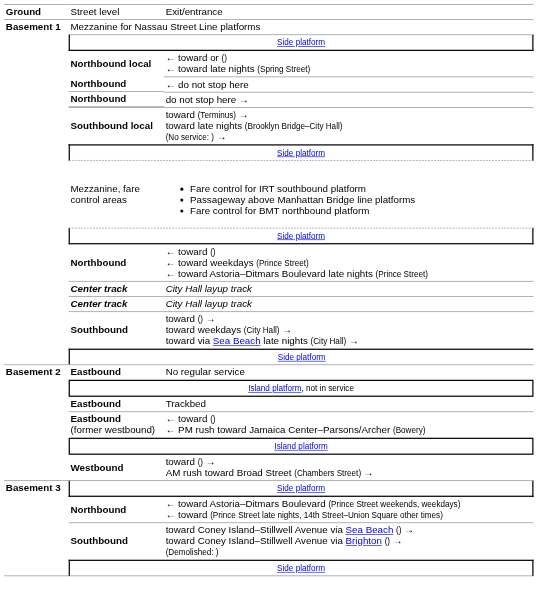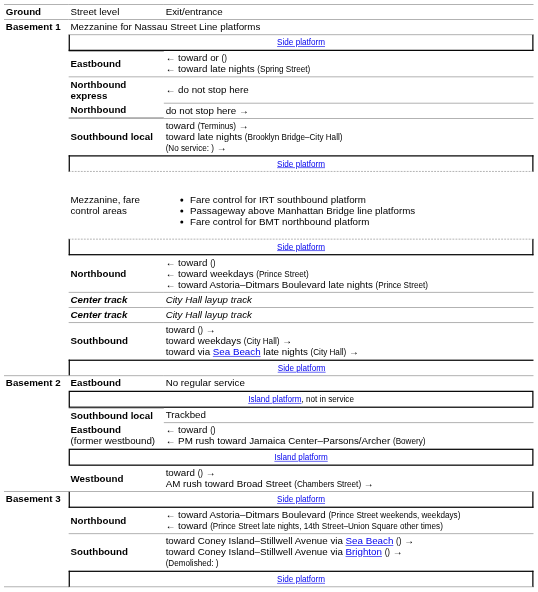(111, 63) Northbound local -> (96, 64) Eastbound
(98, 84) Northbound -> (98, 90) Northbound express
(96, 404) Eastbound -> (112, 415) Southbound local
